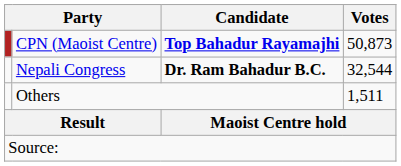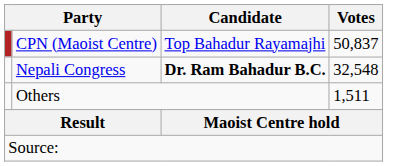(252, 43) bold -> (245, 43) normal
(370, 43) 50,873 -> (356, 43) 50,837
(370, 69) 32,544 -> (356, 69) 32,548
